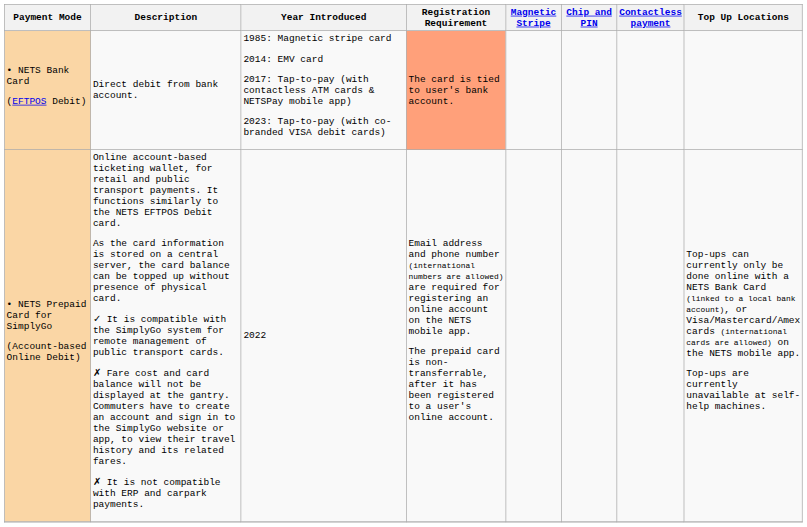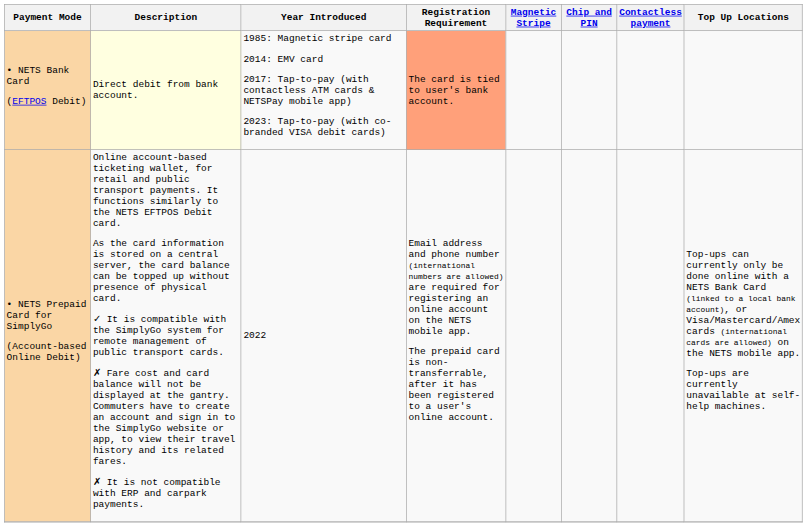(156, 90) no background -> (156, 90) lightyellow background
